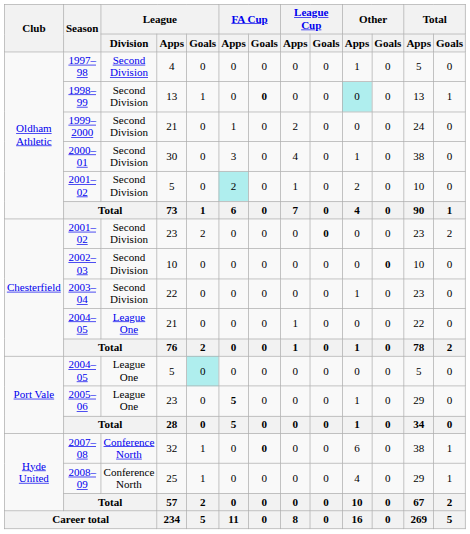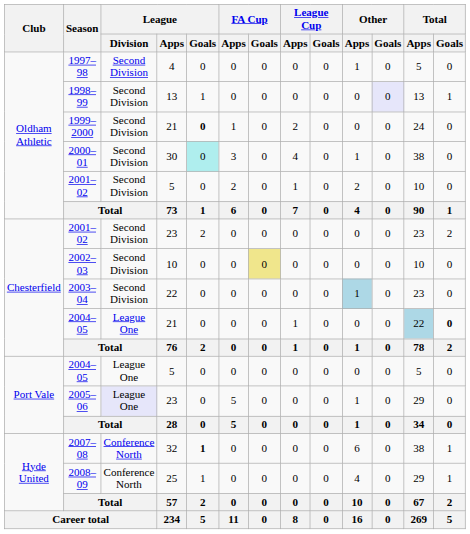(264, 96) bold -> (264, 96) normal
(357, 96) paleturquoise background -> (357, 96) no background
(388, 96) no background -> (388, 96) lavender background
(203, 126) normal -> (203, 126) bold
(203, 156) no background -> (203, 156) paleturquoise background
(234, 186) paleturquoise background -> (234, 186) no background
(326, 234) bold -> (326, 234) normal
(264, 263) no background -> (264, 263) khaki background
(388, 263) bold -> (388, 263) normal
(357, 293) no background -> (357, 293) lightblue background
(419, 323) no background -> (419, 323) lightblue background
(450, 323) normal -> (450, 323) bold
(203, 371) paleturquoise background -> (203, 371) no background
(129, 401) no background -> (129, 401) lavender background
(234, 401) bold -> (234, 401) normal
(203, 448) normal -> (203, 448) bold
(264, 448) bold -> (264, 448) normal
